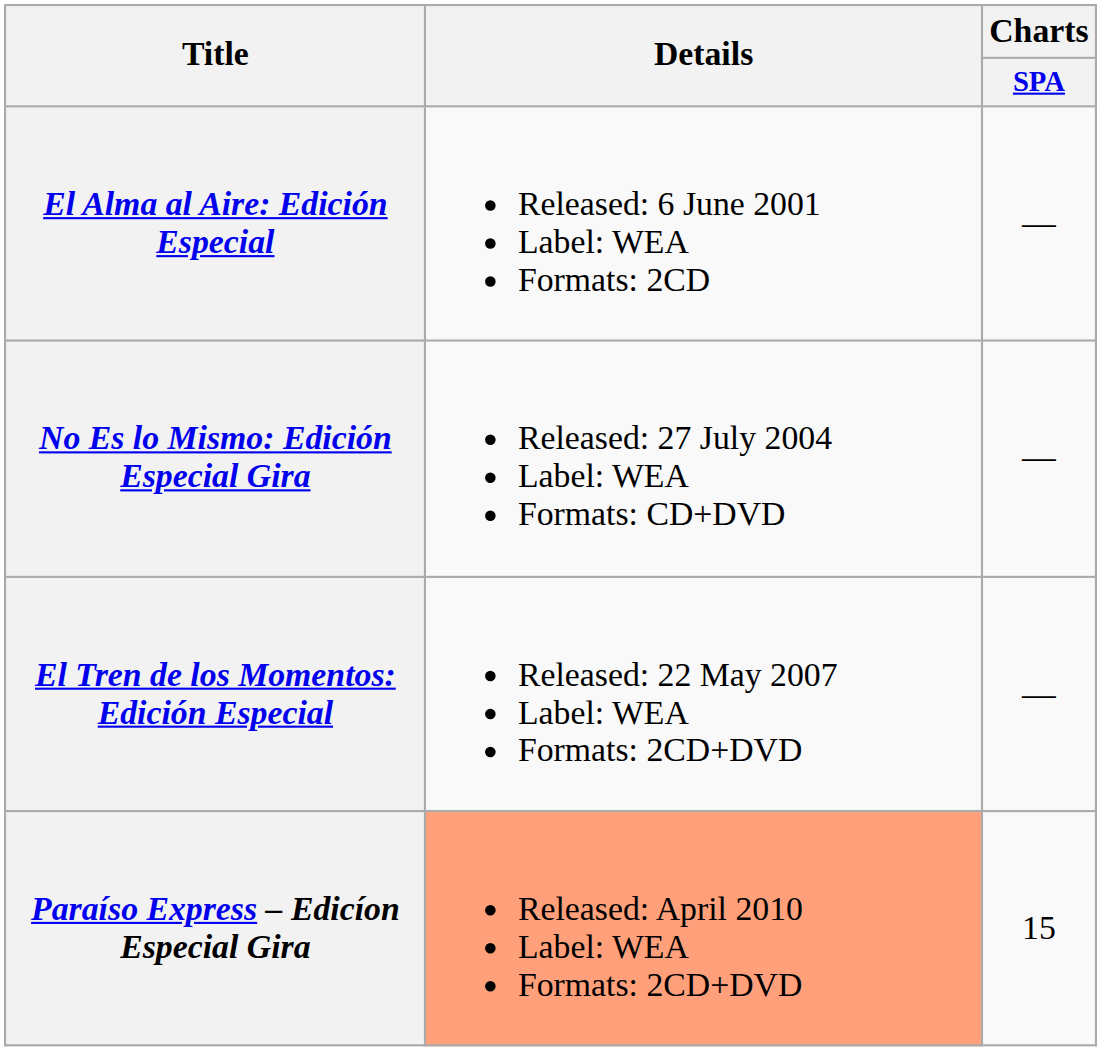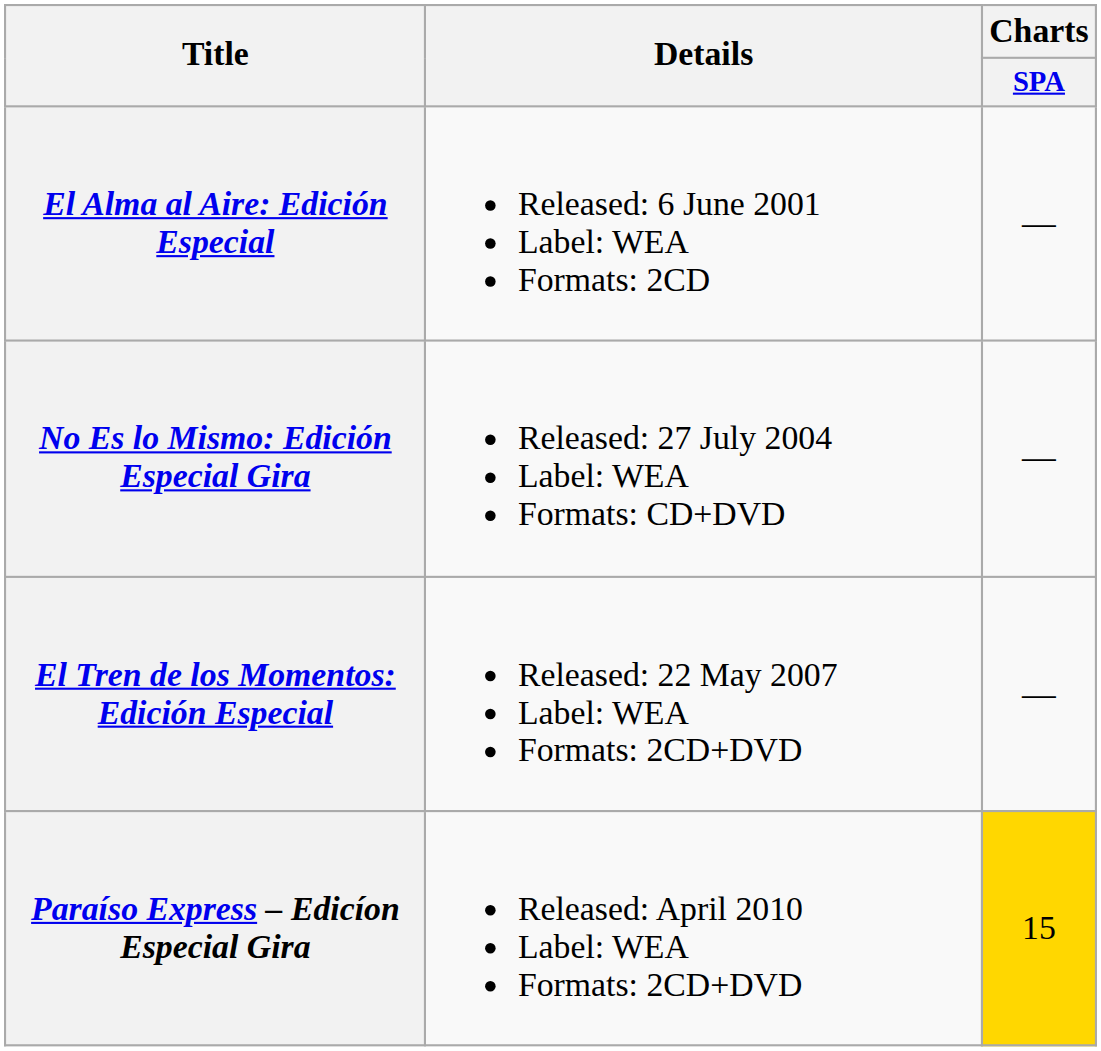(704, 947) lightsalmon background -> (704, 947) no background
(1039, 927) no background -> (1039, 927) gold background
